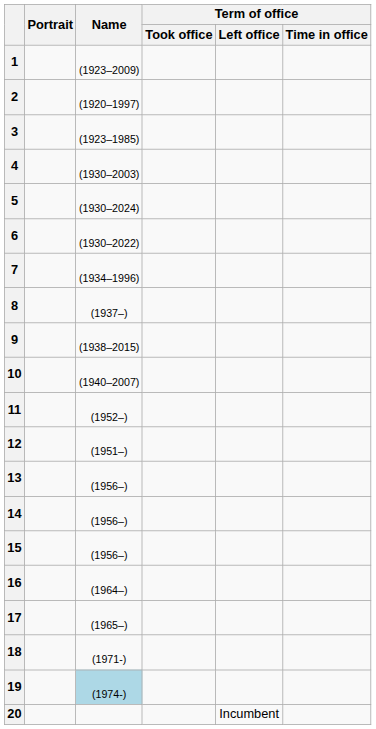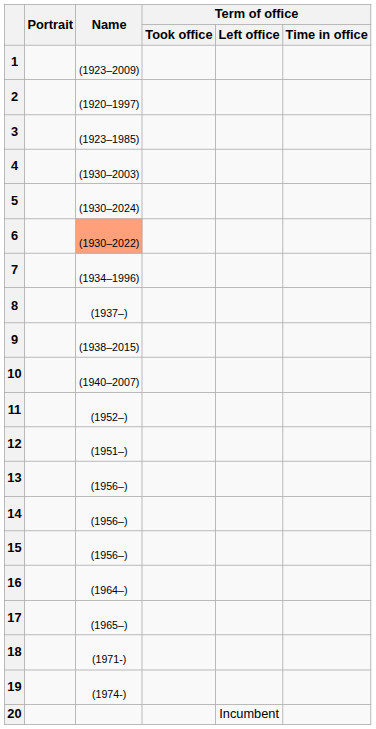(109, 243) no background -> (109, 243) lightsalmon background
(109, 695) lightblue background -> (109, 695) no background
